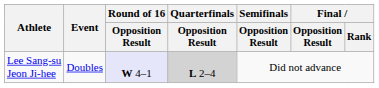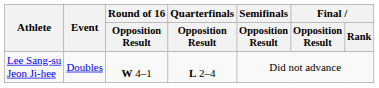(137, 74) lavender background -> (137, 74) no background
(202, 74) lightgrey background -> (202, 74) no background
